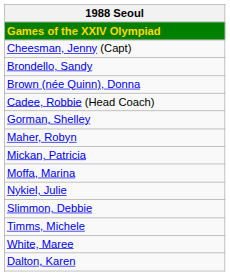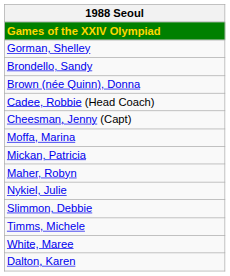(69, 48) Cheesman, Jenny (Capt) -> (49, 48) Gorman, Shelley
(49, 119) Gorman, Shelley -> (69, 119) Cheesman, Jenny (Capt)
(42, 137) Maher, Robyn -> (41, 137) Moffa, Marina
(41, 173) Moffa, Marina -> (42, 173) Maher, Robyn
